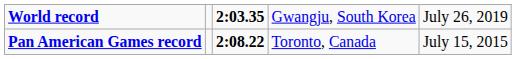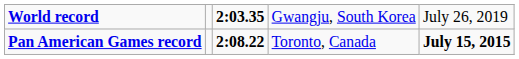(465, 41) normal -> (467, 41) bold
